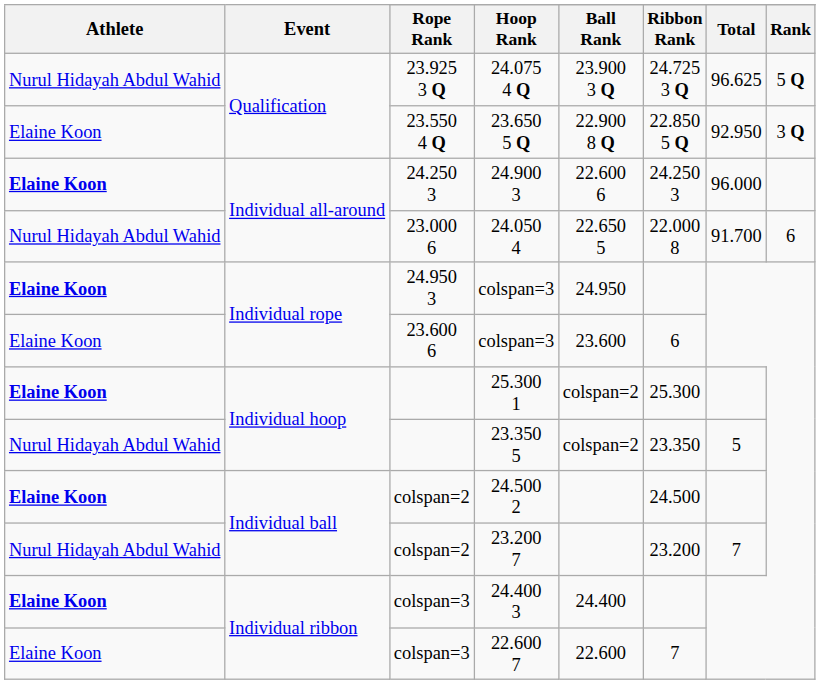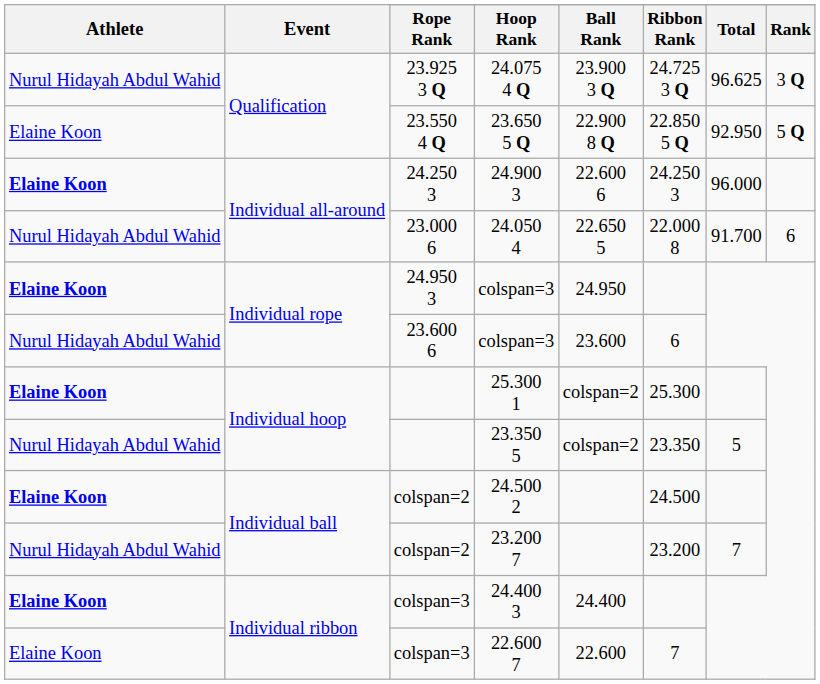(791, 80) 5 Q -> (791, 80) 3 Q
(791, 132) 3 Q -> (791, 132) 5 Q
(55, 341) Elaine Koon -> (115, 341) Nurul Hidayah Abdul Wahid
